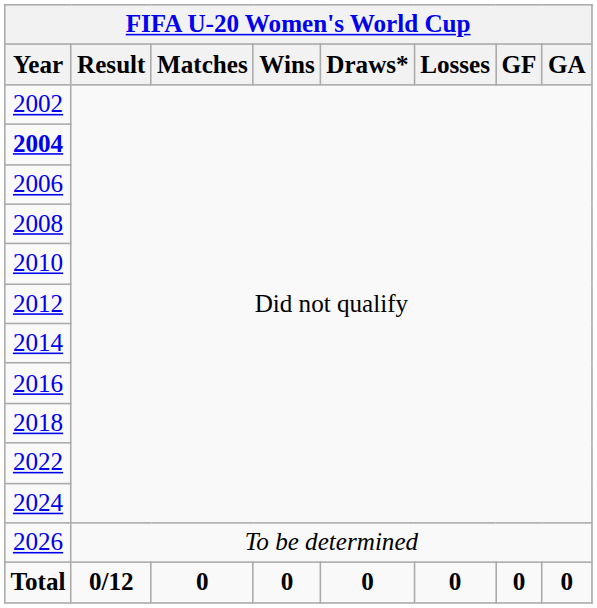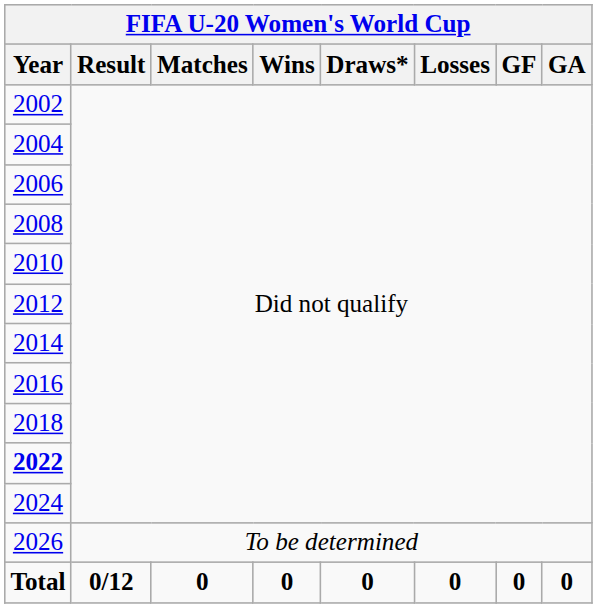(38, 143) bold -> (38, 143) normal
(38, 462) normal -> (38, 462) bold
